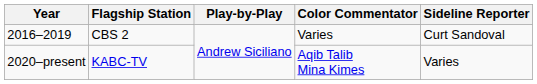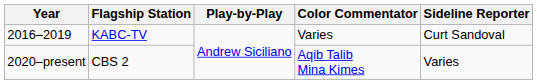(110, 34) CBS 2 -> (119, 34) KABC-TV
(119, 62) KABC-TV -> (110, 62) CBS 2
